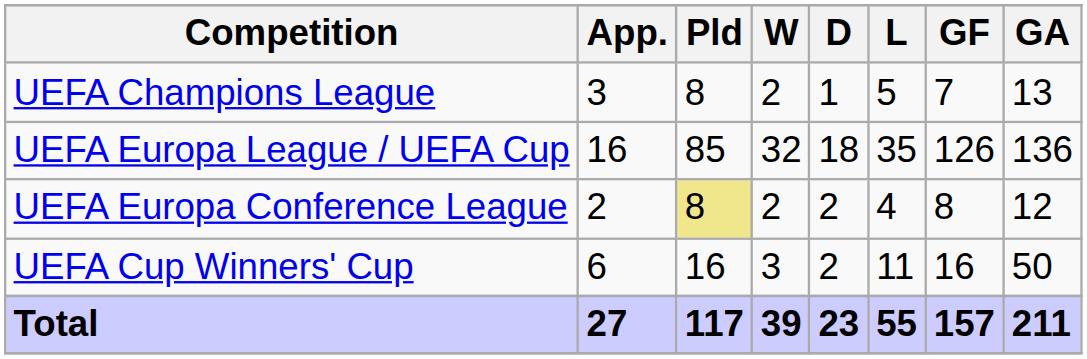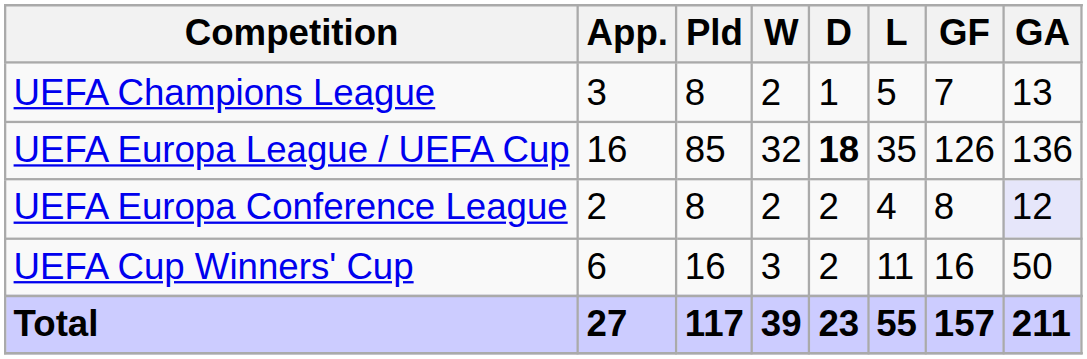(839, 149) normal -> (839, 149) bold
(695, 207) khaki background -> (695, 207) no background
(1032, 207) no background -> (1032, 207) lavender background
